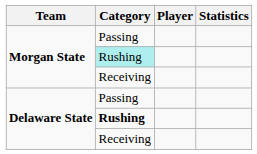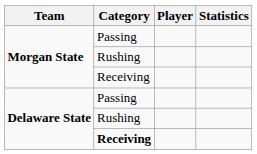(120, 56) paleturquoise background -> (119, 56) no background
(122, 118) bold -> (119, 118) normal
(125, 139) normal -> (124, 139) bold
